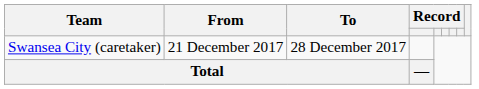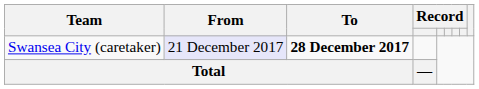(226, 47) no background -> (226, 47) lavender background
(348, 47) normal -> (350, 47) bold
